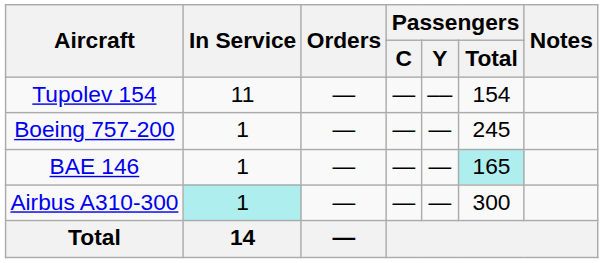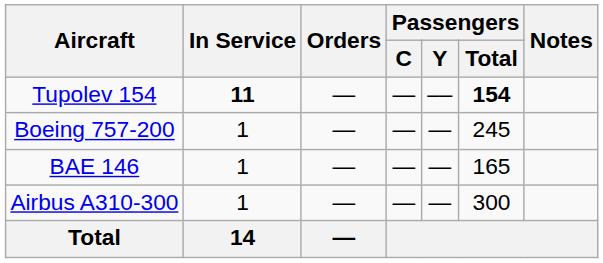(243, 94) normal -> (243, 94) bold
(492, 94) normal -> (492, 94) bold
(492, 166) paleturquoise background -> (492, 166) no background
(243, 202) paleturquoise background -> (243, 202) no background
